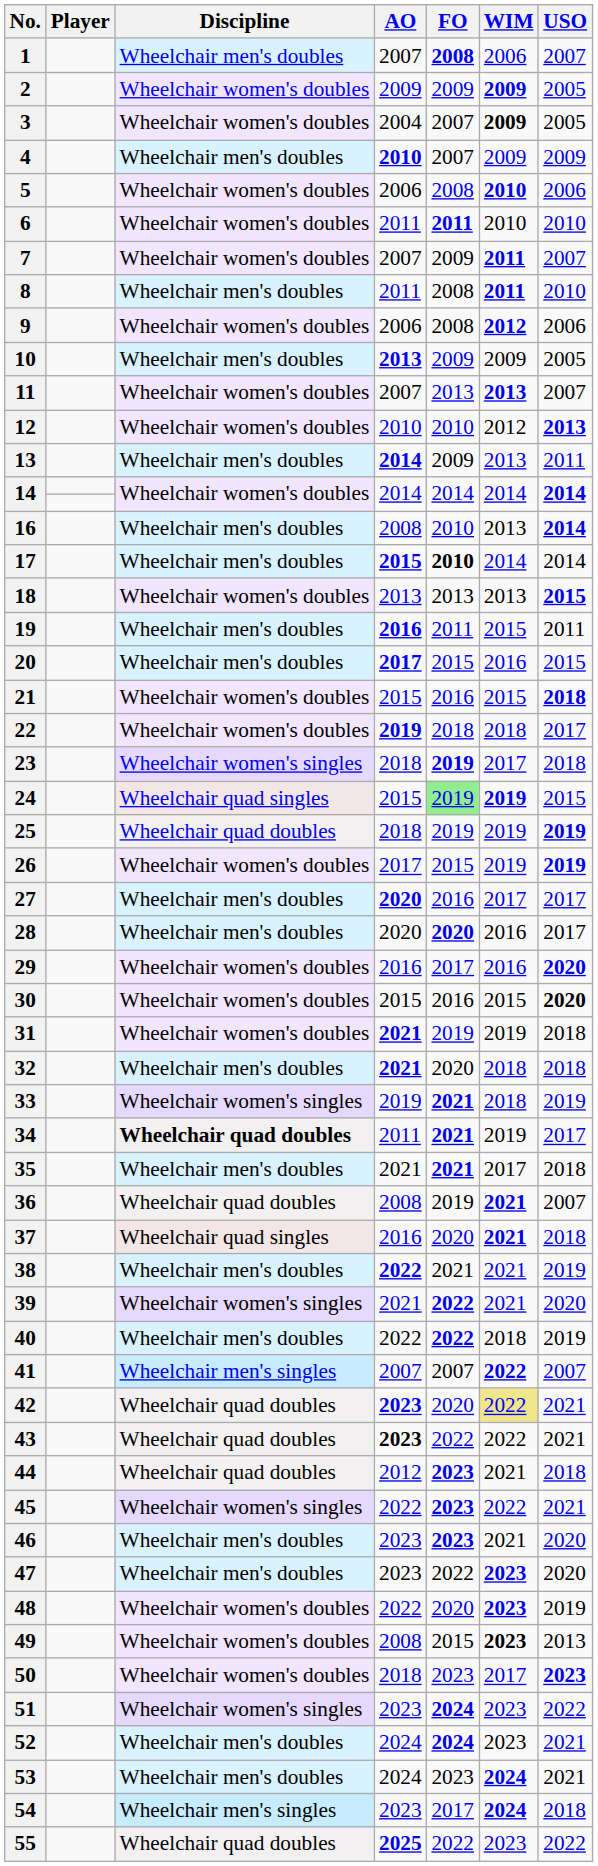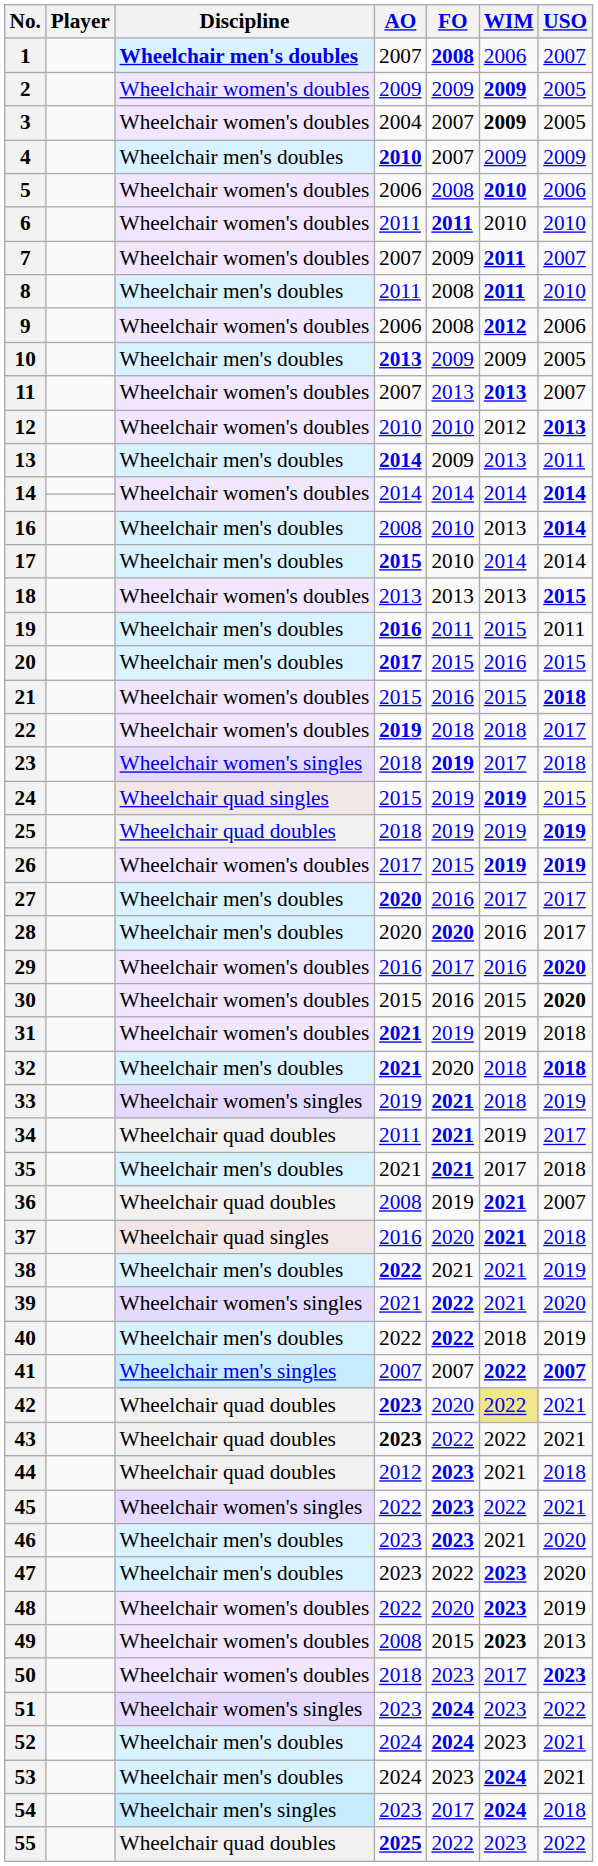(231, 55) normal -> (239, 55) bold
(453, 561) bold -> (453, 561) normal
(453, 797) lightgreen background -> (453, 797) no background
(565, 797) no background -> (565, 797) lightyellow background
(505, 865) normal -> (505, 865) bold
(565, 1067) normal -> (565, 1067) bold
(235, 1135) bold -> (228, 1135) normal
(565, 1371) normal -> (565, 1371) bold
